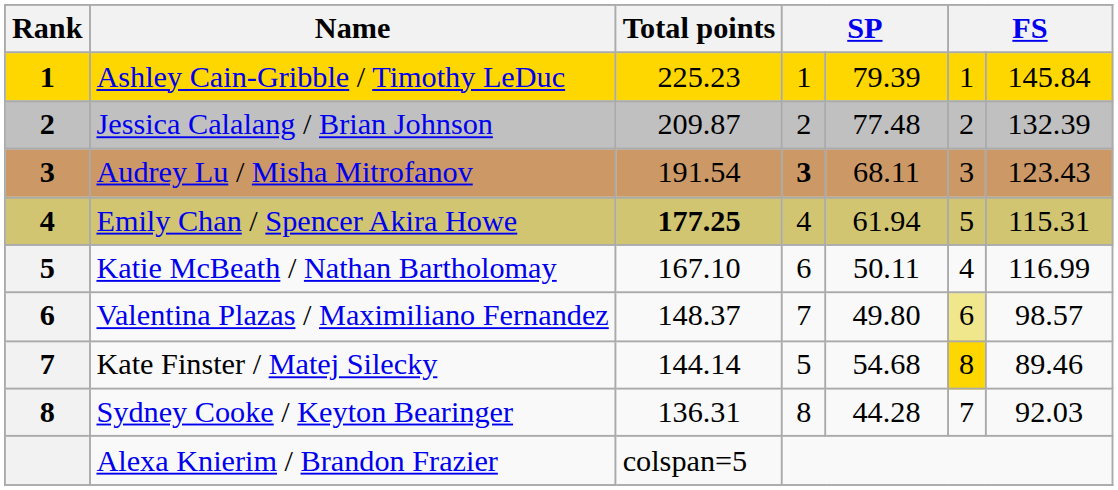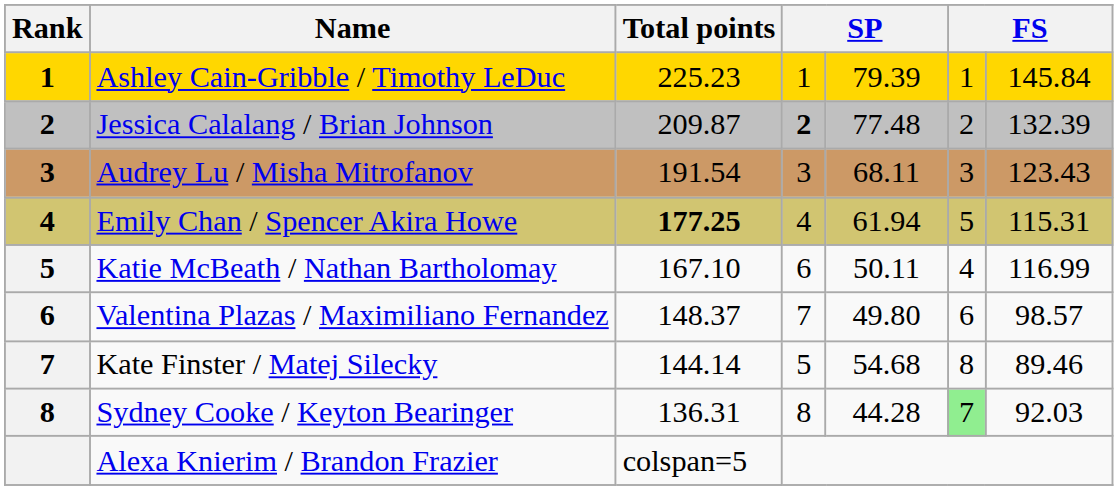(804, 124) normal -> (804, 124) bold
(804, 172) bold -> (804, 172) normal
(966, 316) khaki background -> (966, 316) no background
(966, 364) gold background -> (966, 364) no background
(966, 412) no background -> (966, 412) lightgreen background
